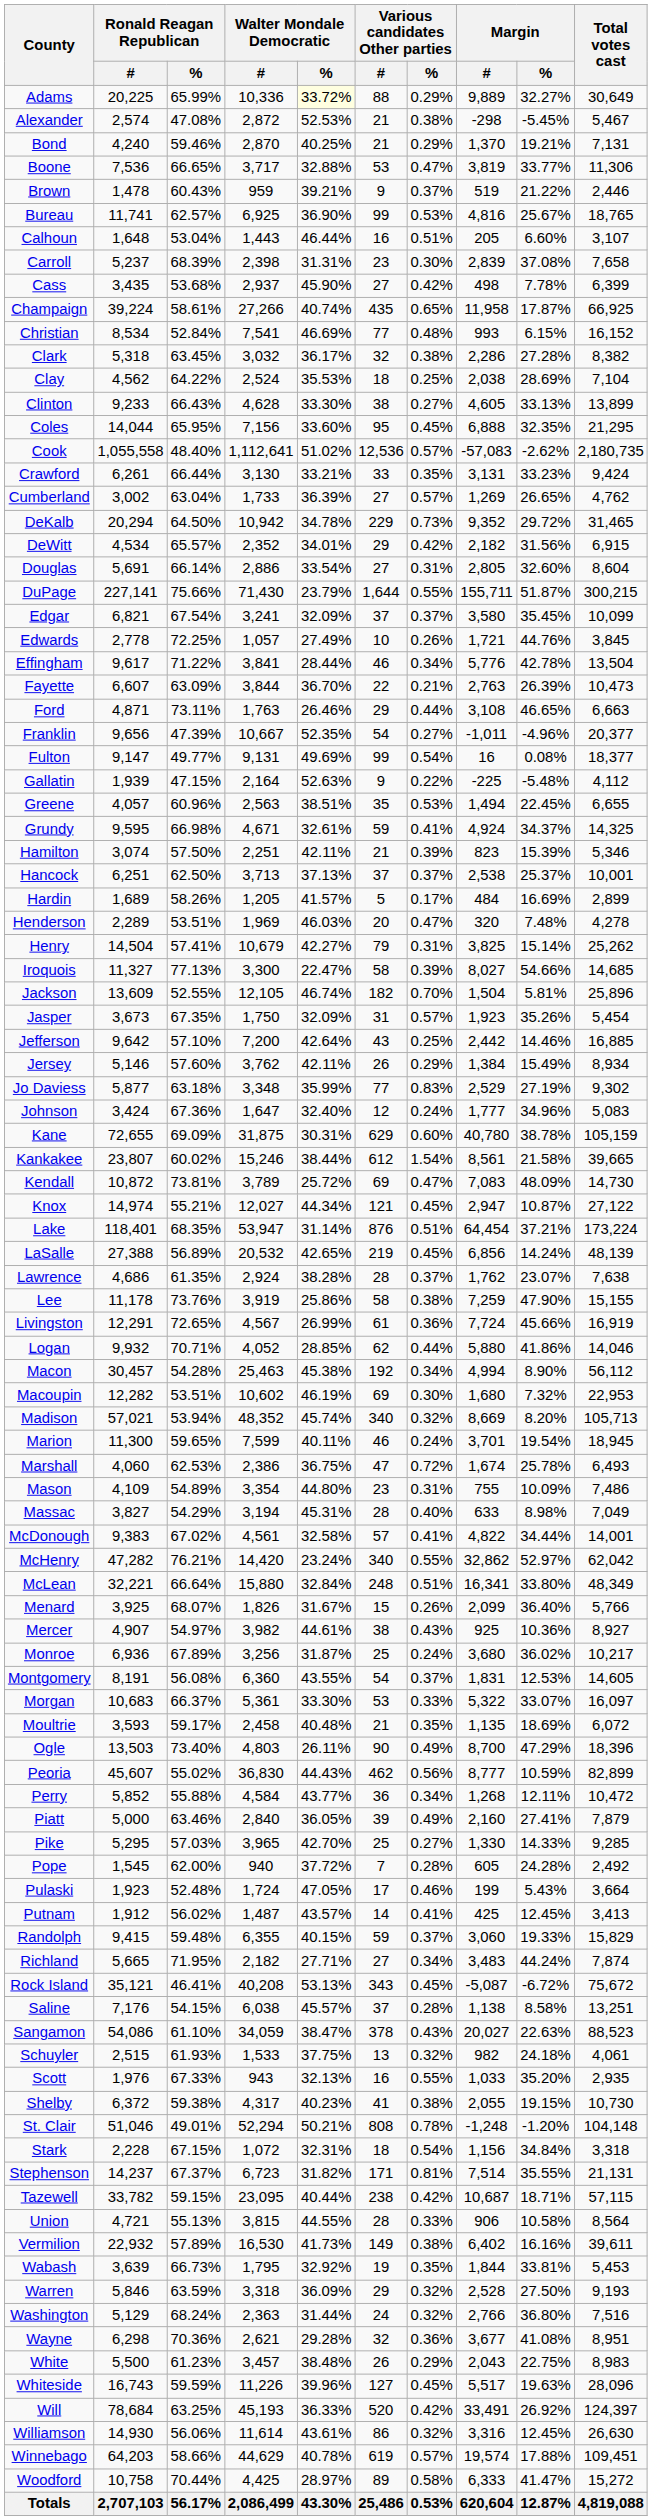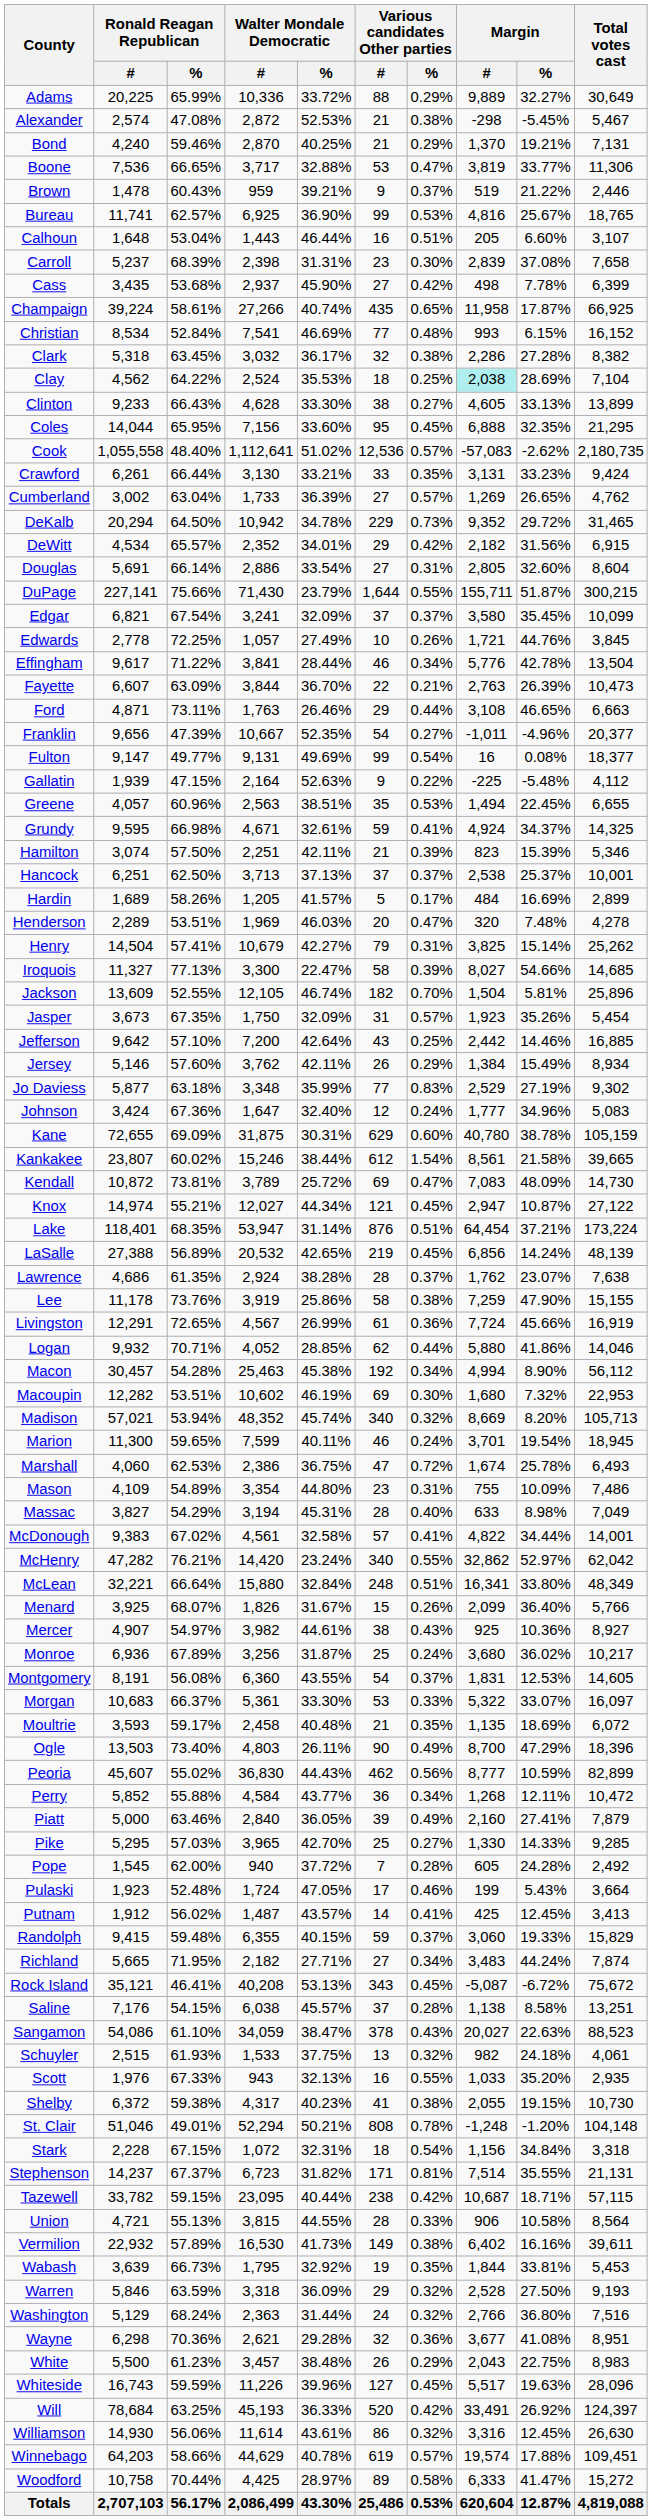(326, 96) lightyellow background -> (326, 96) no background
(487, 380) no background -> (487, 380) paleturquoise background
